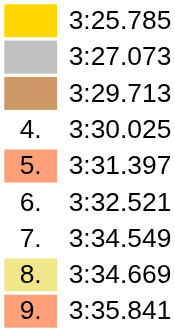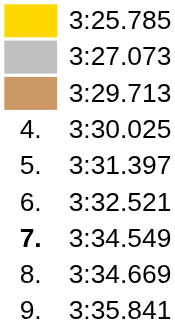(31, 165) lightsalmon background -> (31, 165) no background
(31, 238) normal -> (31, 238) bold
(31, 274) khaki background -> (31, 274) no background
(31, 310) lightsalmon background -> (31, 310) no background
